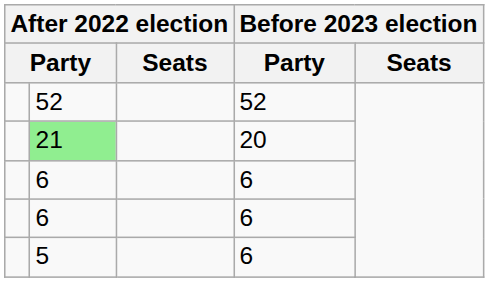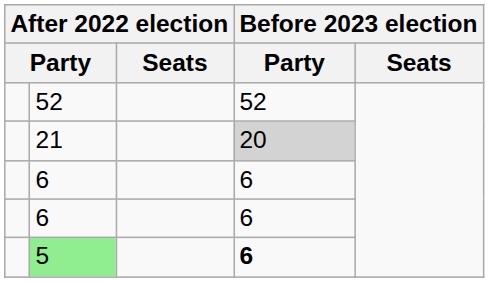(49, 140) lightgreen background -> (49, 140) no background
(253, 140) no background -> (253, 140) lightgrey background
(42, 256) no background -> (42, 256) lightgreen background
(246, 256) normal -> (246, 256) bold
